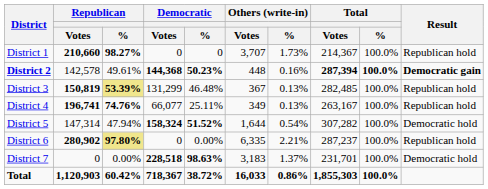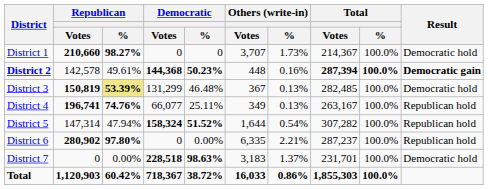(440, 53) Republican hold -> (440, 53) Democratic hold
(440, 88) Republican hold -> (440, 88) Democratic hold
(440, 123) Democratic hold -> (440, 123) Republican hold
(123, 140) khaki background -> (123, 140) no background
